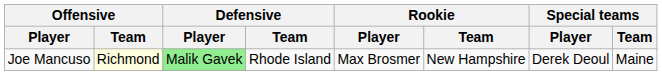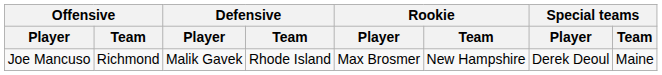(128, 59) lightyellow background -> (128, 59) no background
(204, 59) lightgreen background -> (204, 59) no background
